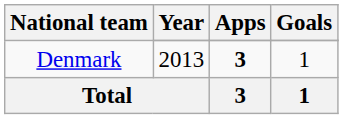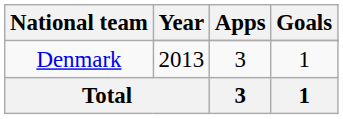(240, 58) bold -> (240, 58) normal
